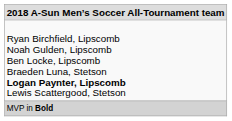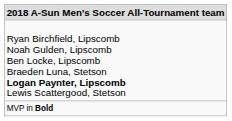(30, 109) lightgrey background -> (30, 109) no background
